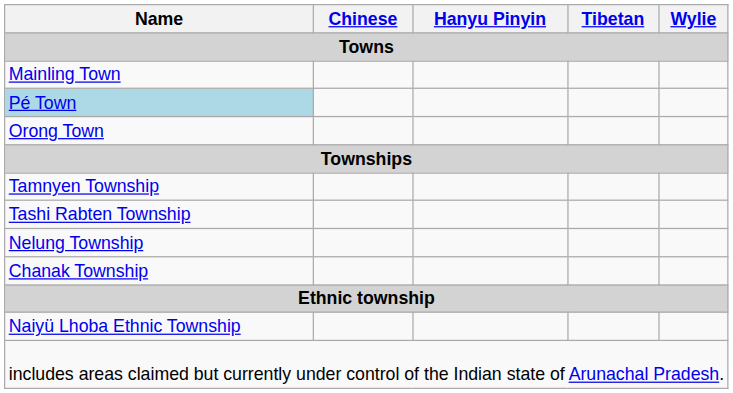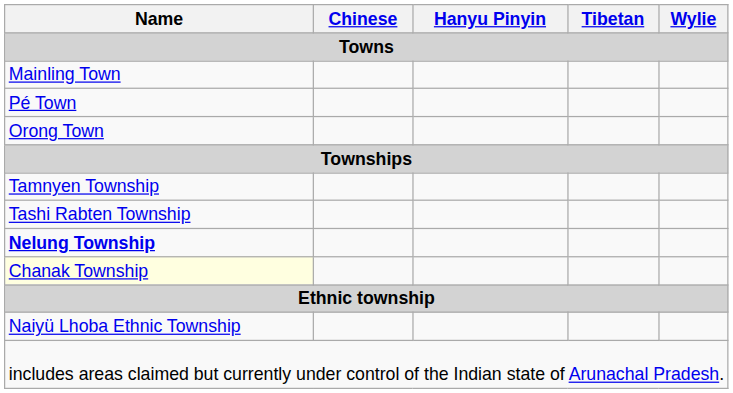(43, 103) lightblue background -> (43, 103) no background
(76, 243) normal -> (82, 243) bold
(78, 271) no background -> (78, 271) lightyellow background
